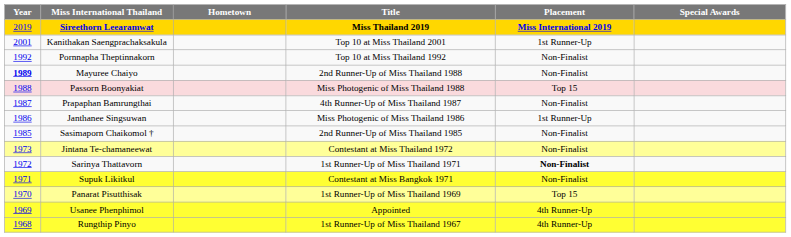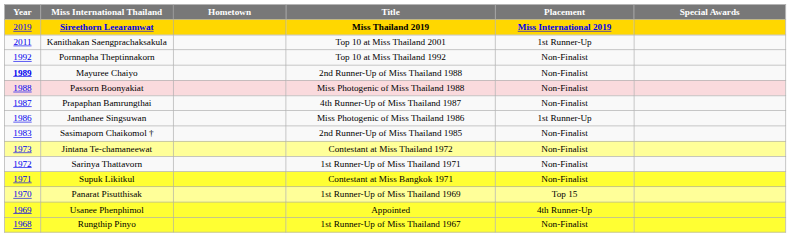(22, 42) 2001 -> (22, 42) 2011
(565, 88) Top 15 -> (565, 88) Non-Finalist
(22, 134) 1985 -> (22, 134) 1983
(565, 164) bold -> (565, 164) normal
(565, 225) 4th Runner-Up -> (565, 225) Non-Finalist
